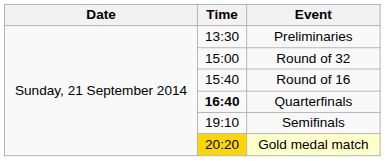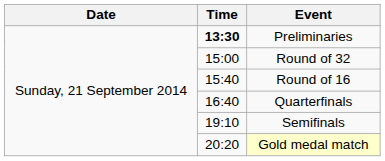(222, 36) normal -> (222, 36) bold
(222, 101) bold -> (222, 101) normal
(222, 144) gold background -> (222, 144) no background
